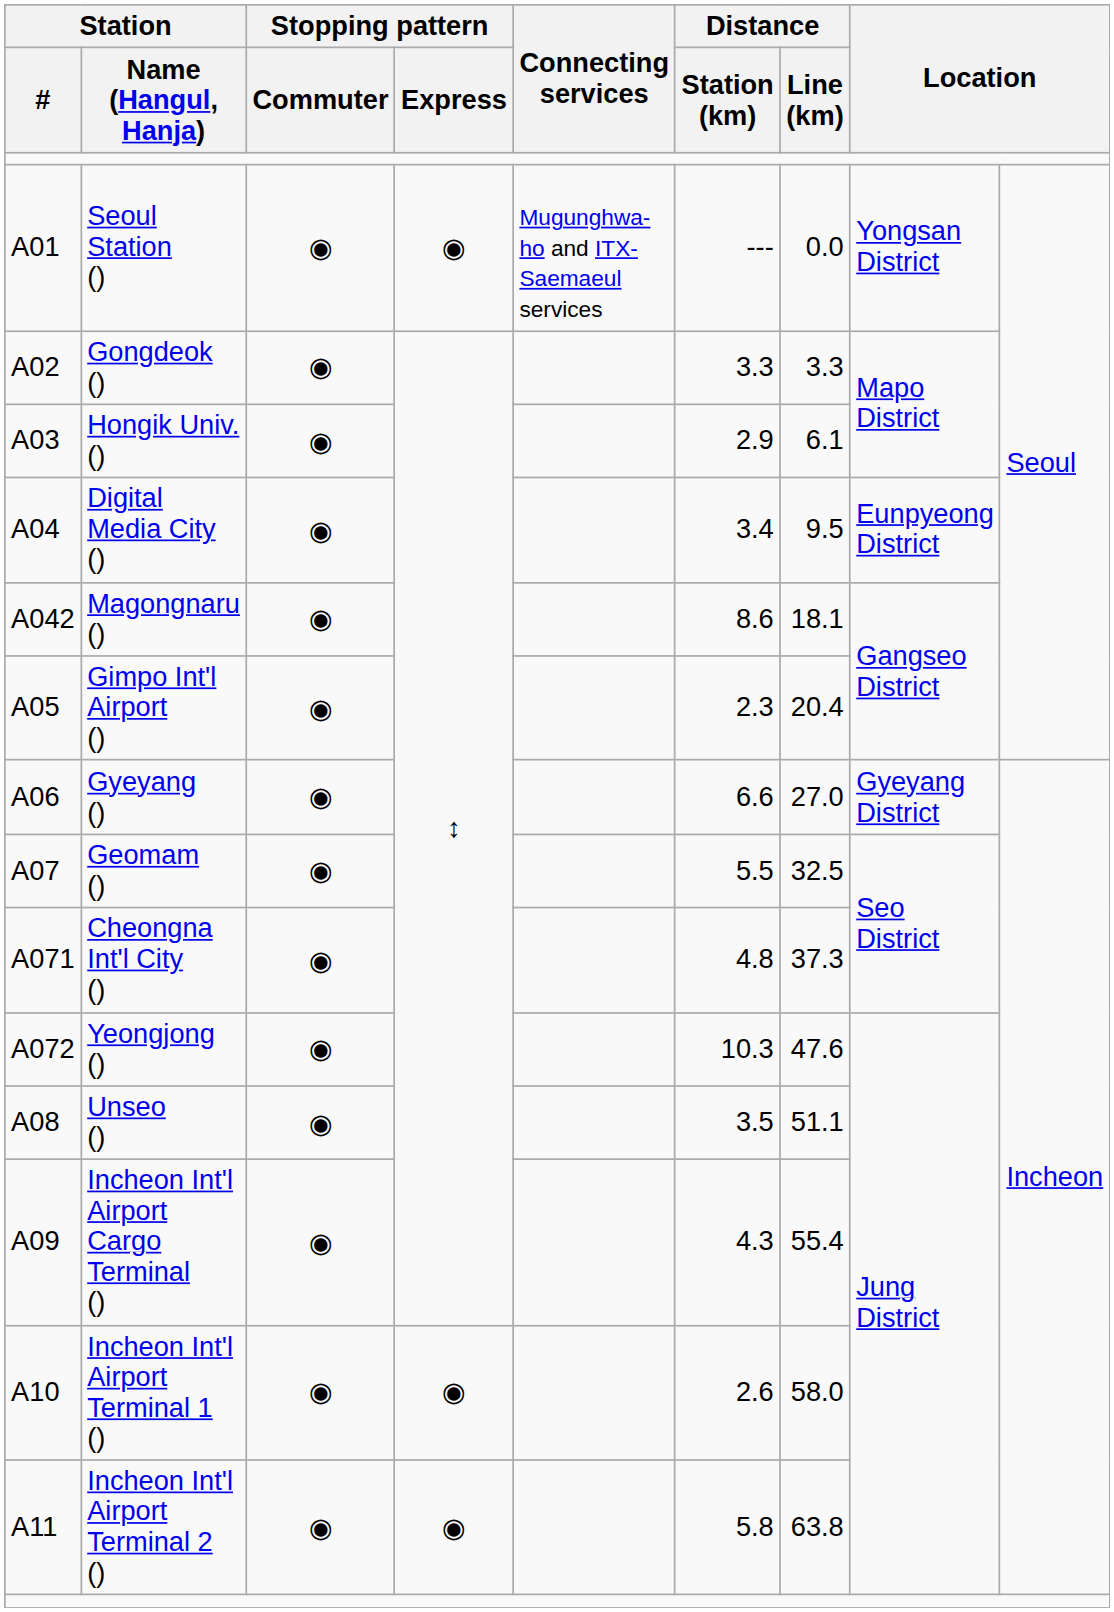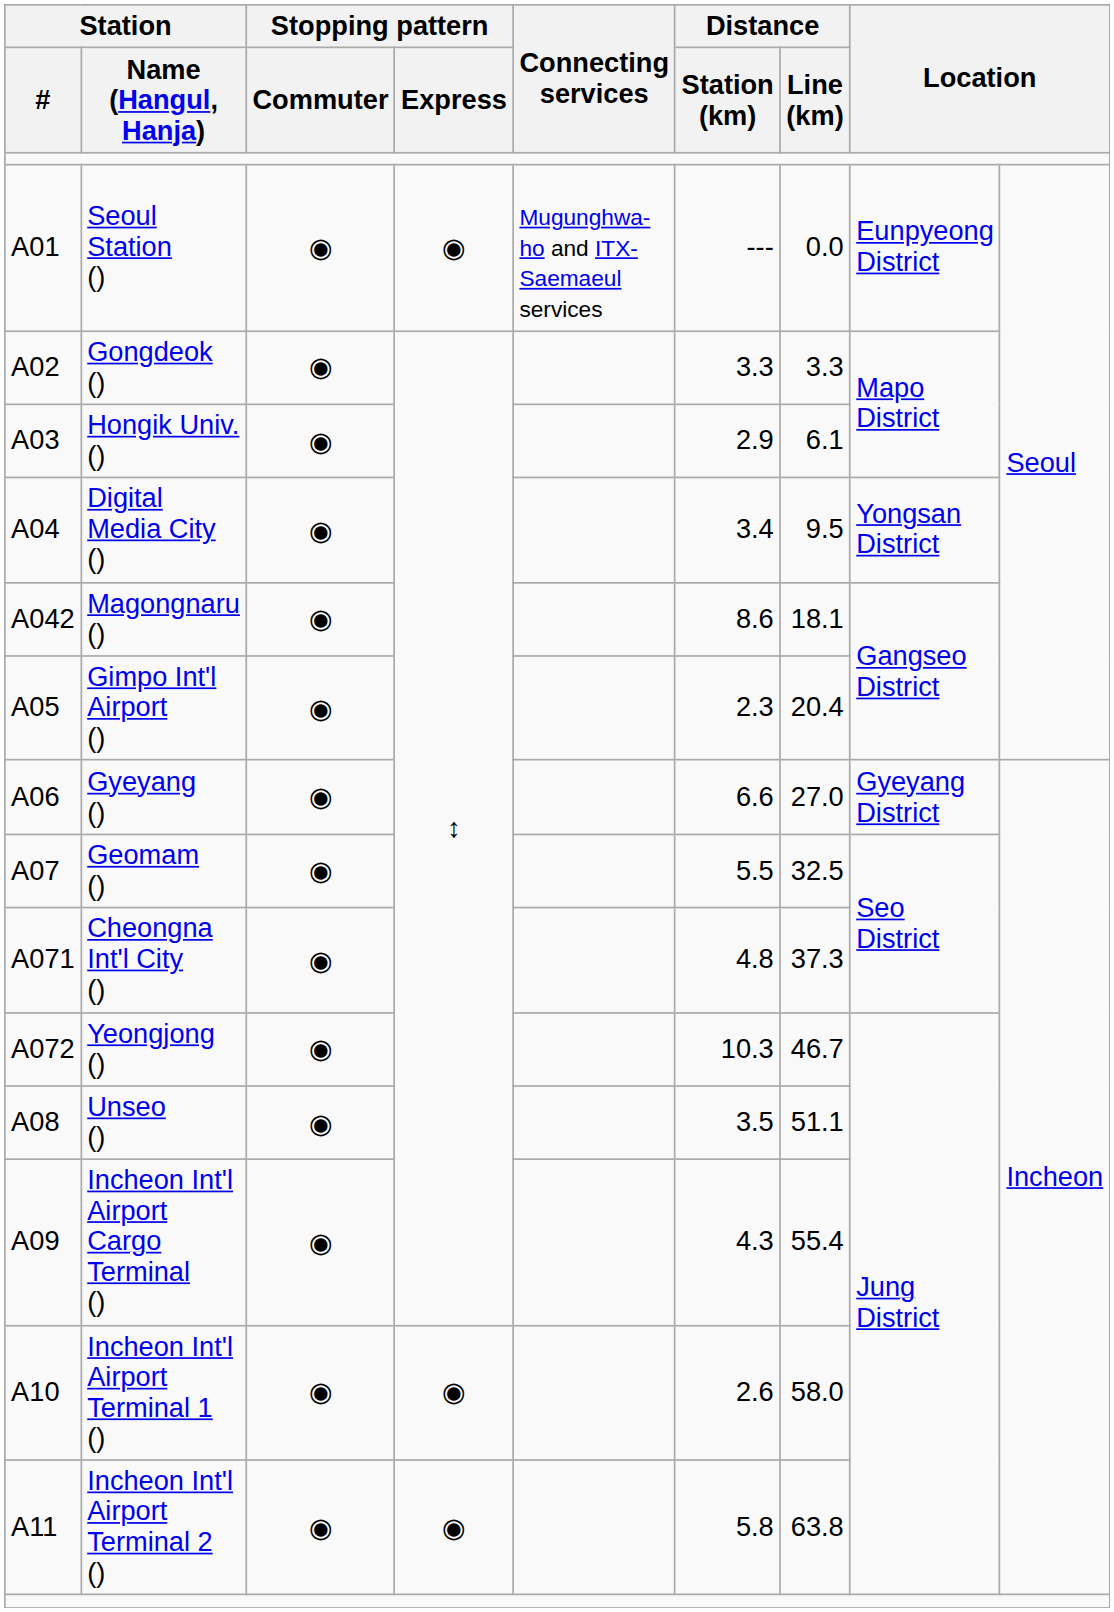(909, 247) Yongsan District -> (925, 247) Eunpyeong District
(925, 529) Eunpyeong District -> (909, 529) Yongsan District
(817, 1048) 47.6 -> (817, 1048) 46.7
